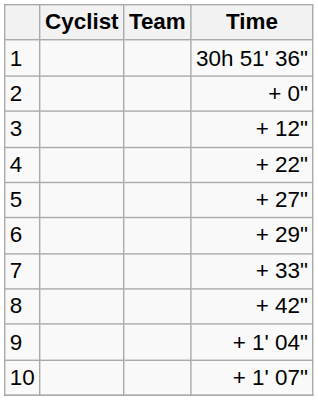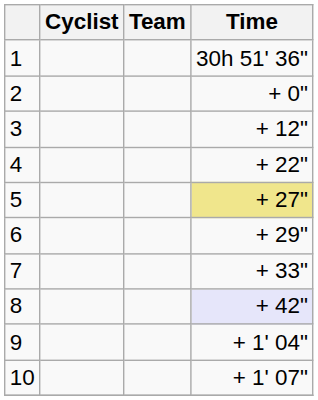(282, 199) no background -> (282, 199) khaki background
(282, 306) no background -> (282, 306) lavender background
